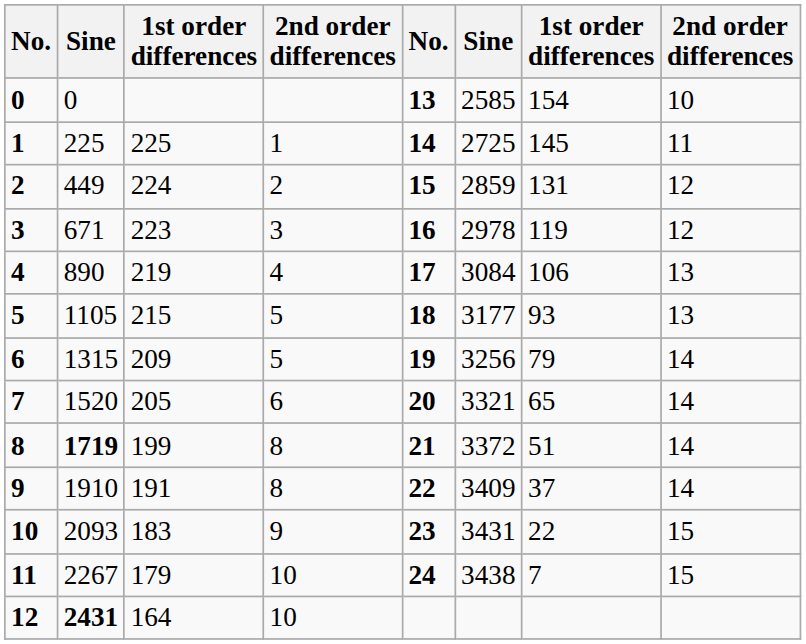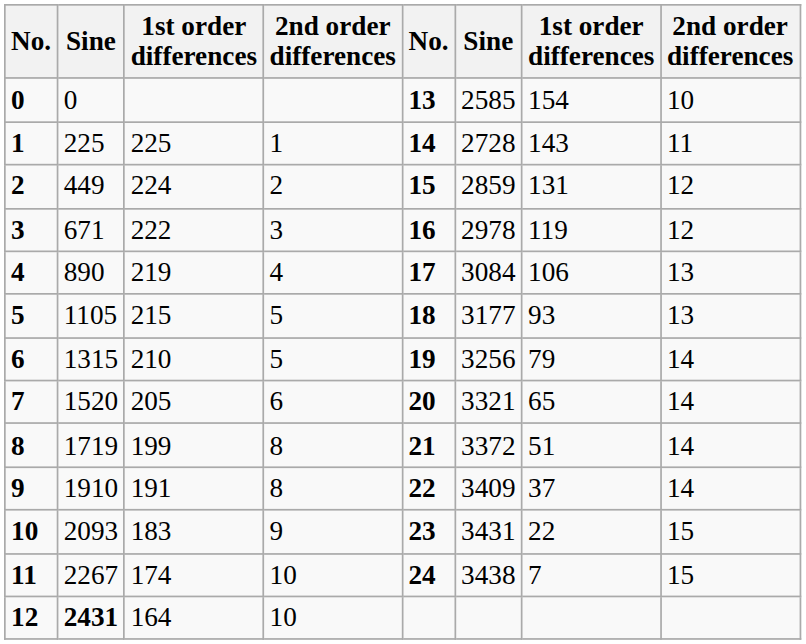(488, 142) 2725 -> (488, 142) 2728
(548, 142) 145 -> (548, 142) 143
(151, 229) 223 -> (151, 229) 222
(151, 358) 209 -> (151, 358) 210
(91, 444) bold -> (91, 444) normal
(151, 574) 179 -> (151, 574) 174
